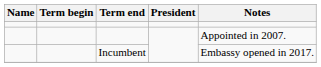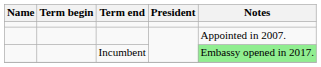(257, 53) no background -> (257, 53) lightgreen background
